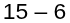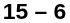(34, 11) normal -> (34, 11) bold
